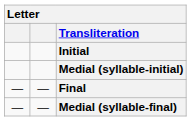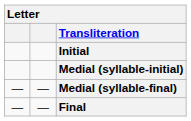rows swapped: (118, 107) <-> (72, 88)
